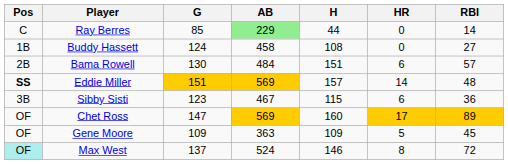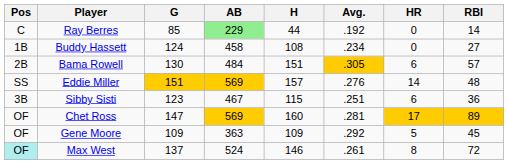+ column: (354, 13)
(23, 82) bold -> (21, 82) normal
